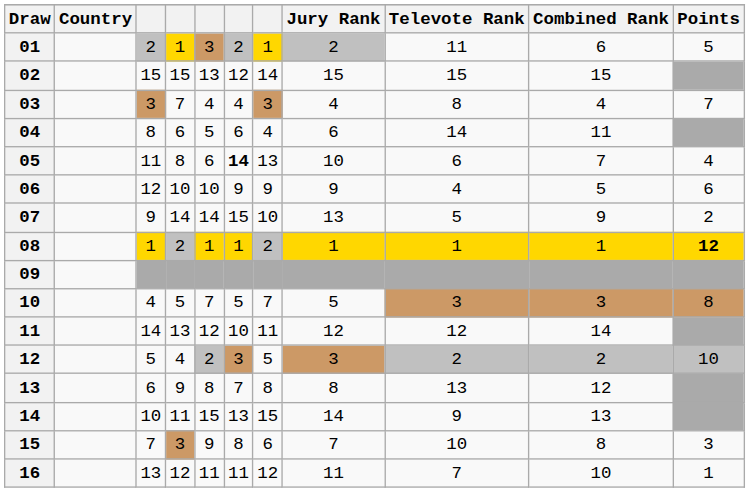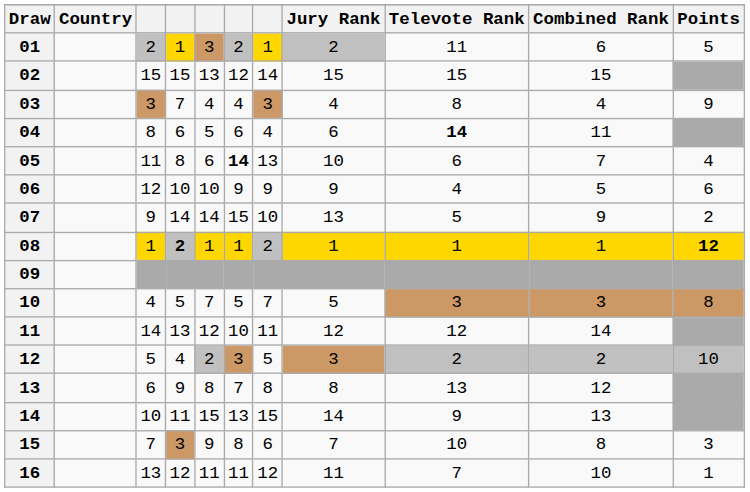(709, 104) 7 -> (709, 104) 9
(457, 132) normal -> (457, 132) bold
(180, 246) normal -> (180, 246) bold
